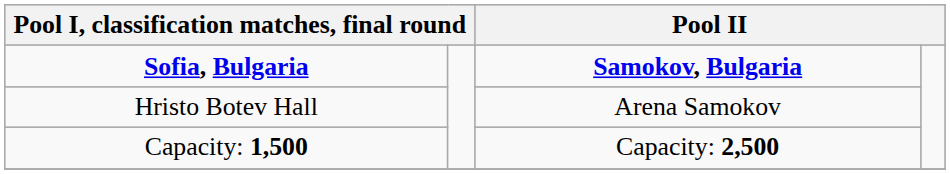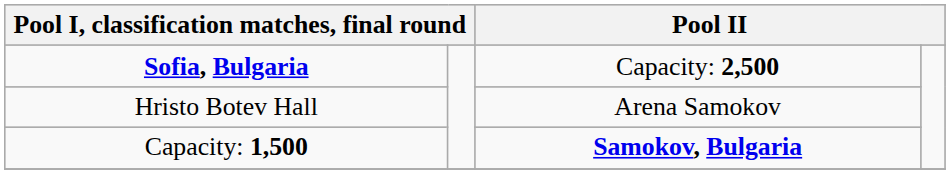(698, 65) Samokov, Bulgaria -> (698, 65) Capacity: 2,500
(698, 147) Capacity: 2,500 -> (698, 147) Samokov, Bulgaria
